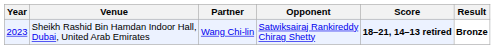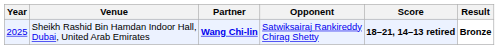(17, 32) 2023 -> (17, 32) 2025
(228, 32) normal -> (229, 32) bold
